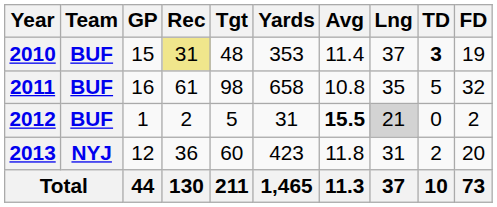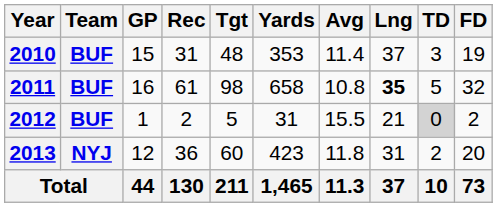(186, 53) khaki background -> (186, 53) no background
(436, 53) bold -> (436, 53) normal
(394, 86) normal -> (394, 86) bold
(345, 119) bold -> (345, 119) normal
(394, 119) lightgrey background -> (394, 119) no background
(436, 119) no background -> (436, 119) lightgrey background
